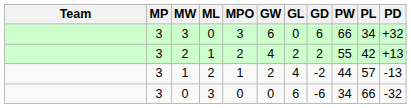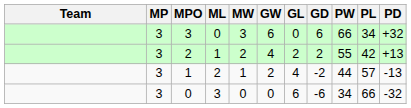columns swapped: (185, 14) <-> (240, 14)
